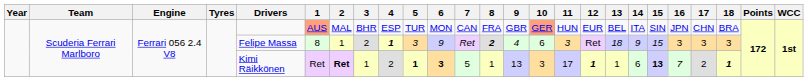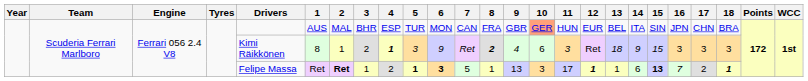(317, 28) lightsalmon background -> (317, 28) no background
(268, 43) Felipe Massa -> (262, 48) Kimi Räikkönen
(262, 64) Kimi Räikkönen -> (268, 69) Felipe Massa
